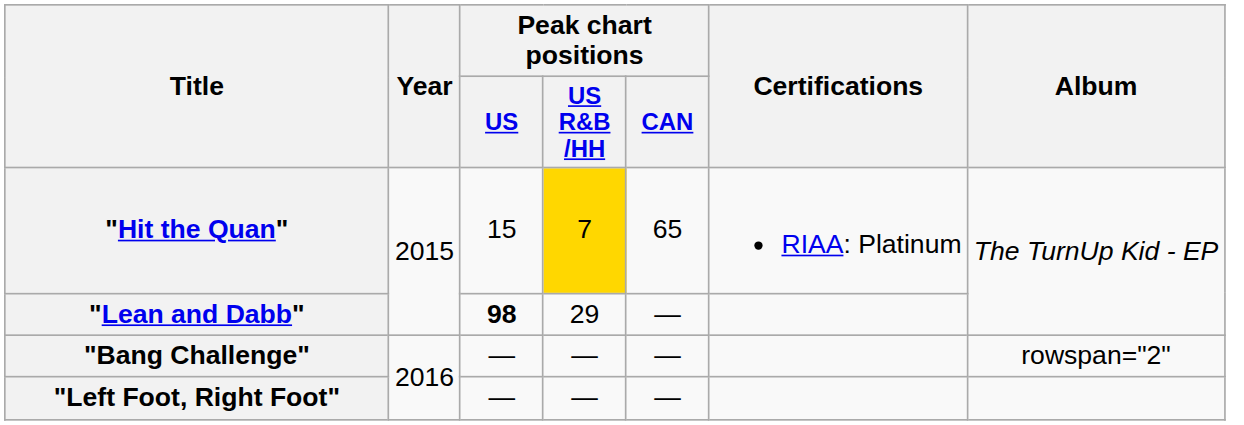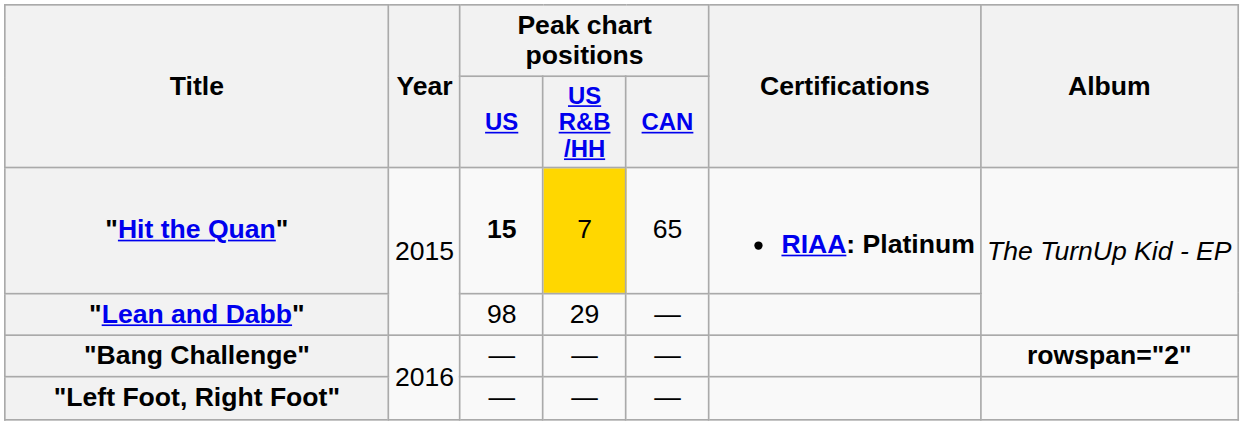(502, 229) normal -> (502, 229) bold
(838, 245) normal -> (845, 245) bold
(502, 313) bold -> (502, 313) normal
(1096, 355) normal -> (1109, 355) bold
